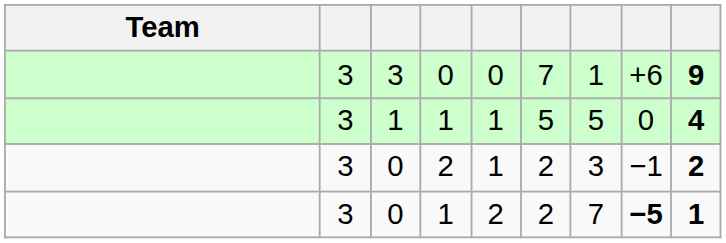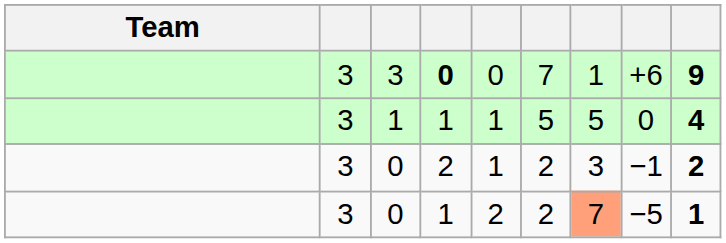(446, 74) normal -> (446, 74) bold
(596, 213) no background -> (596, 213) lightsalmon background
(646, 213) bold -> (646, 213) normal
